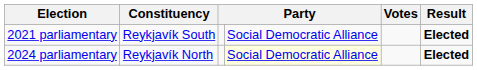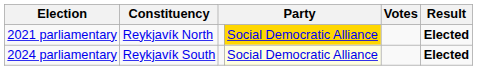(169, 34) Reykjavík South -> (168, 34) Reykjavík North
(303, 34) no background -> (303, 34) gold background
(168, 55) Reykjavík North -> (169, 55) Reykjavík South
